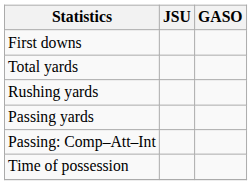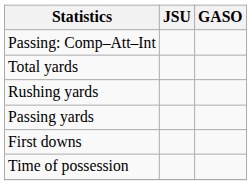rows swapped: (45, 42) <-> (82, 141)
